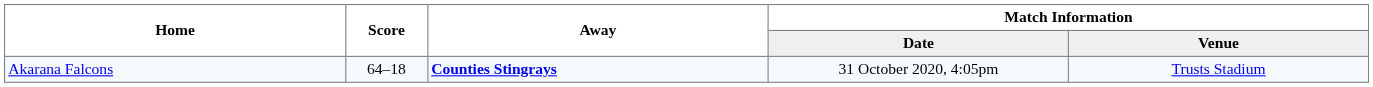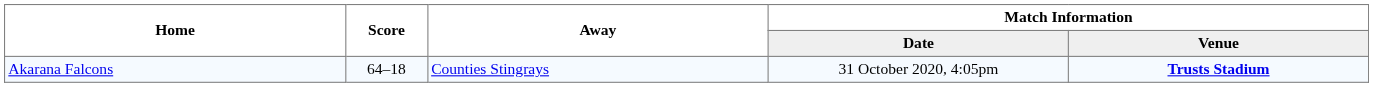(494, 69) bold -> (490, 69) normal
(1219, 69) normal -> (1219, 69) bold
